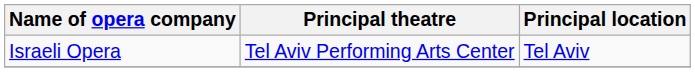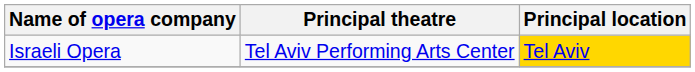(557, 50) no background -> (557, 50) gold background
